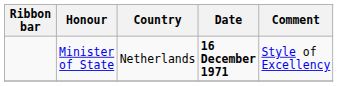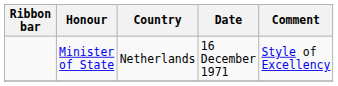(228, 59) bold -> (228, 59) normal
